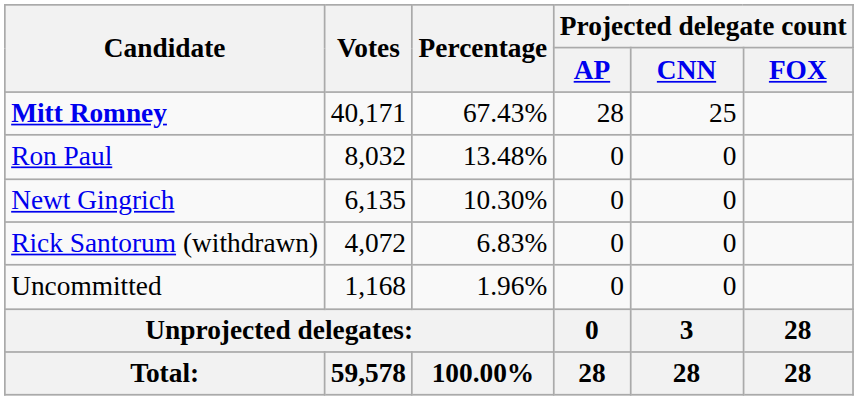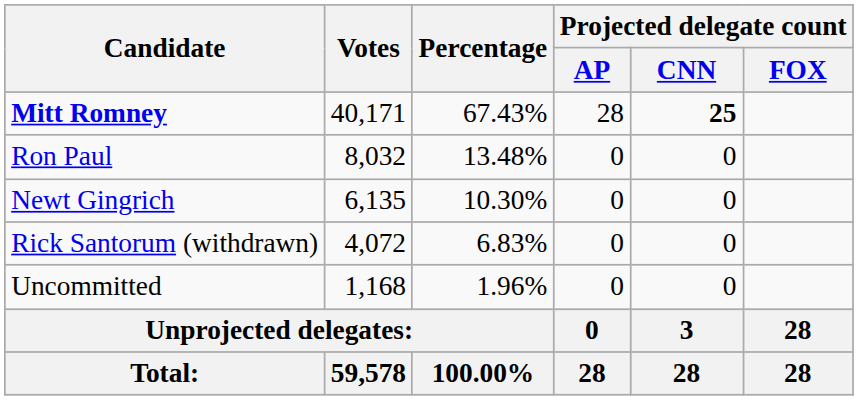(723, 112) normal -> (723, 112) bold
